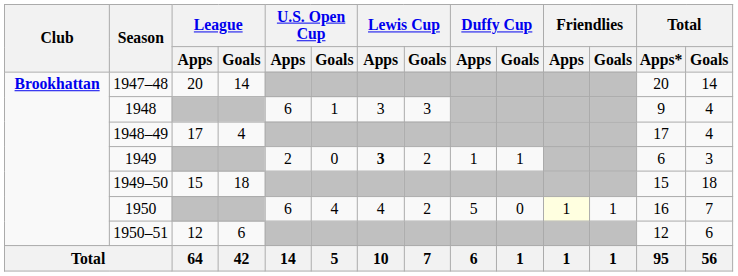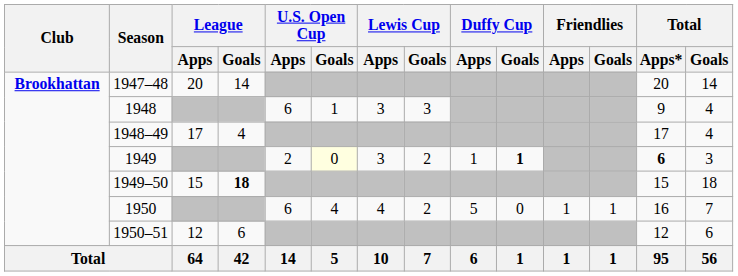(334, 158) no background -> (334, 158) lightyellow background
(381, 158) bold -> (381, 158) normal
(520, 158) normal -> (520, 158) bold
(661, 158) normal -> (661, 158) bold
(241, 183) normal -> (241, 183) bold
(566, 208) lightyellow background -> (566, 208) no background
